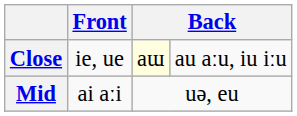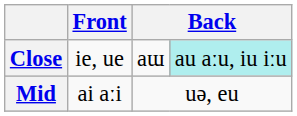(151, 57) lightyellow background -> (151, 57) no background
(231, 57) no background -> (231, 57) paleturquoise background
